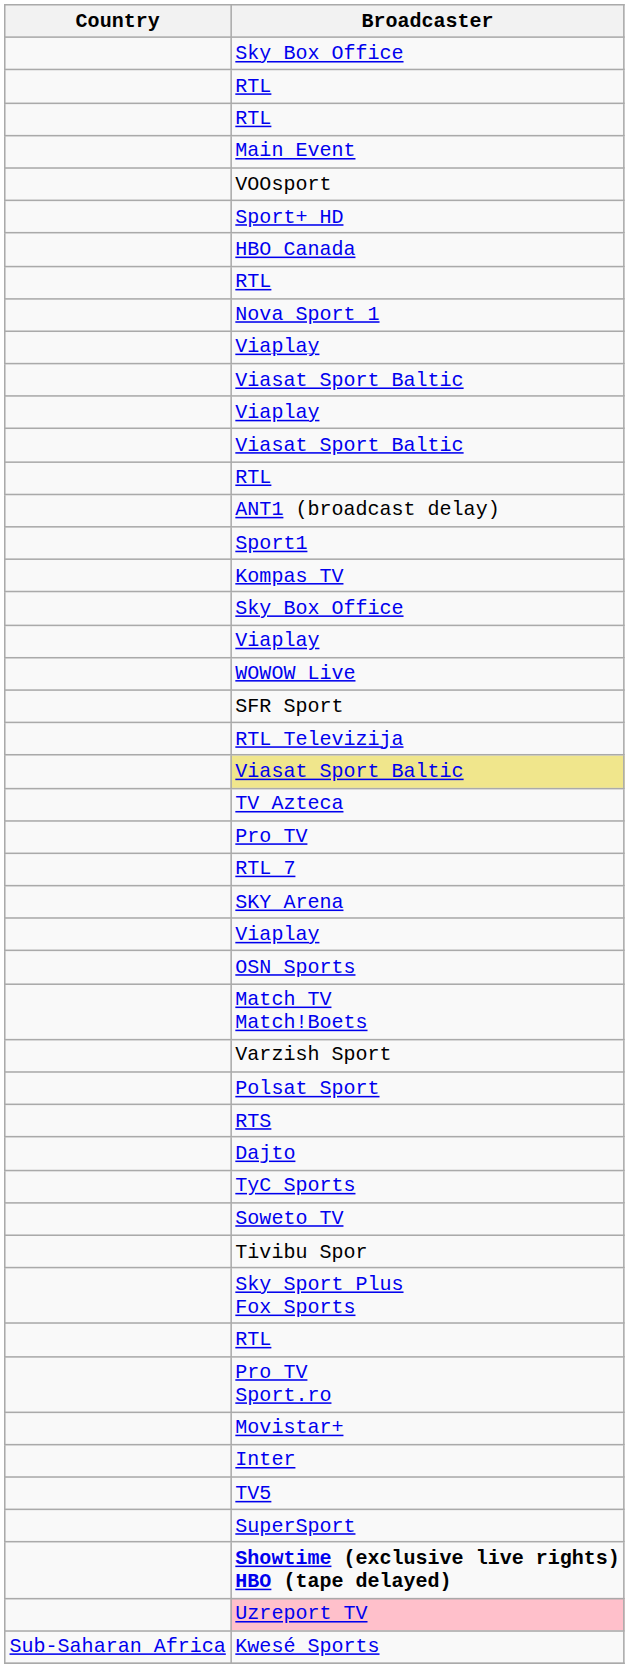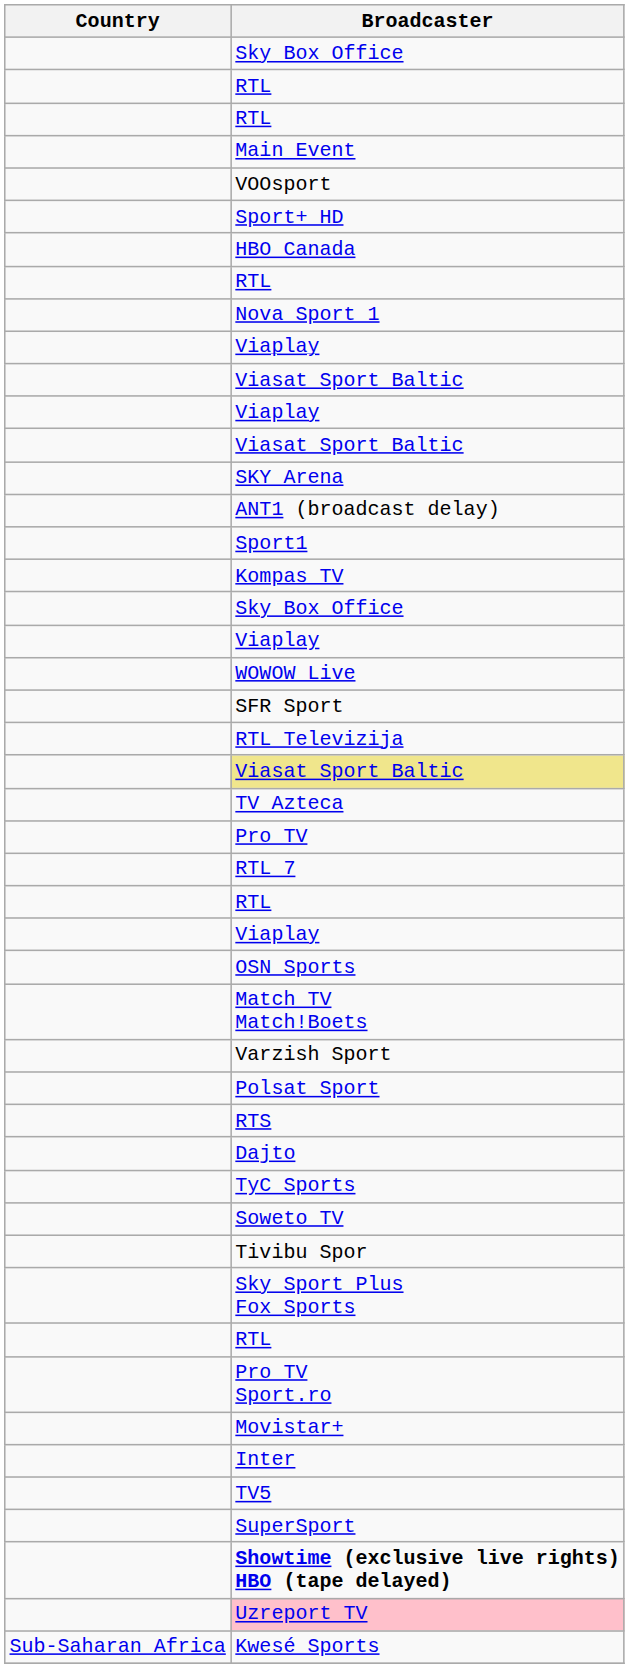(253, 478) RTL -> (289, 478) SKY Arena
(289, 902) SKY Arena -> (253, 902) RTL
